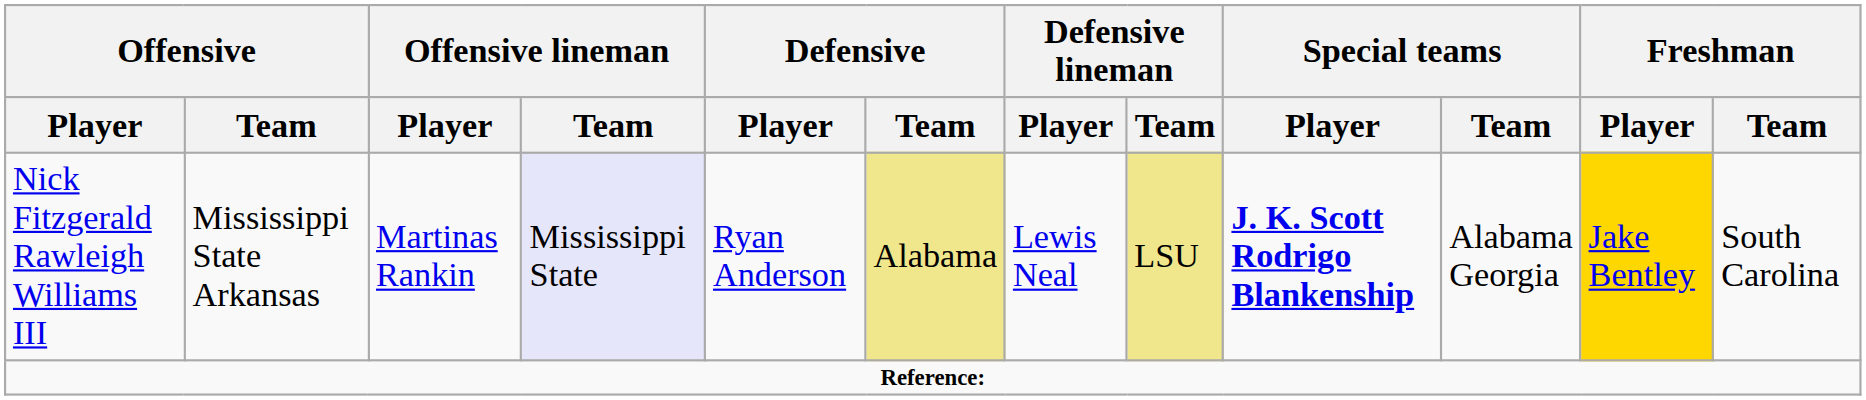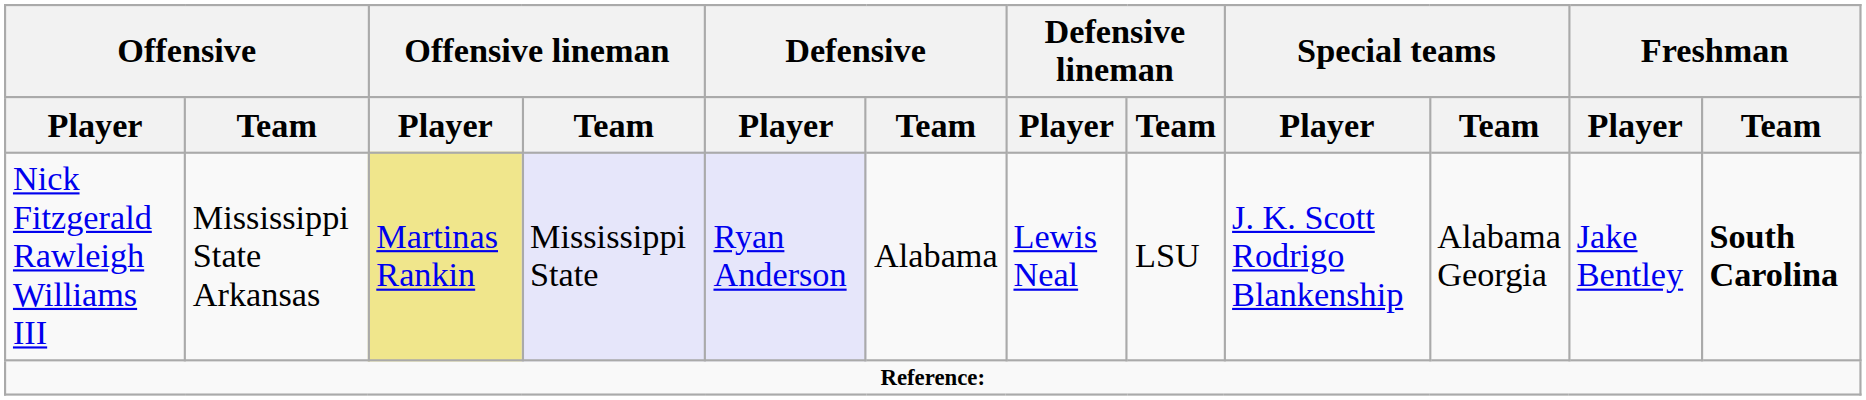(437, 255) no background -> (437, 255) khaki background
(780, 255) no background -> (780, 255) lavender background
(935, 255) khaki background -> (936, 255) no background
(1167, 255) khaki background -> (1167, 255) no background
(1323, 255) bold -> (1318, 255) normal
(1642, 255) gold background -> (1630, 255) no background
(1780, 255) normal -> (1774, 255) bold
